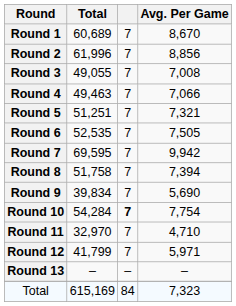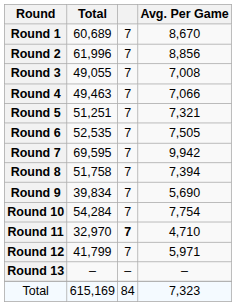(128, 212) bold -> (128, 212) normal
(128, 232) normal -> (128, 232) bold
